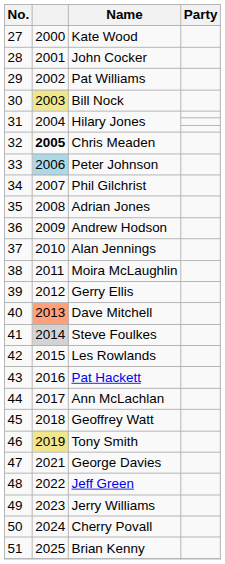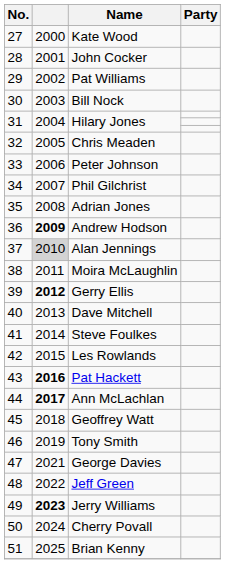(50, 100) khaki background -> (50, 100) no background
(50, 143) bold -> (50, 143) normal
(50, 164) lightblue background -> (50, 164) no background
(50, 228) normal -> (50, 228) bold
(50, 249) no background -> (50, 249) lightgrey background
(50, 292) normal -> (50, 292) bold
(50, 313) lightsalmon background -> (50, 313) no background
(50, 334) lightgrey background -> (50, 334) no background
(50, 377) normal -> (50, 377) bold
(50, 398) normal -> (50, 398) bold
(50, 441) khaki background -> (50, 441) no background
(50, 505) normal -> (50, 505) bold
